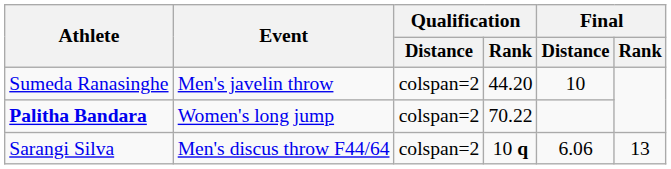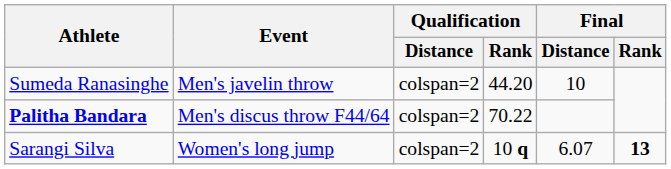(256, 116) Women's long jump -> (284, 116) Men's discus throw F44/64
(284, 148) Men's discus throw F44/64 -> (256, 148) Women's long jump
(576, 148) 6.06 -> (576, 148) 6.07
(640, 148) normal -> (640, 148) bold
